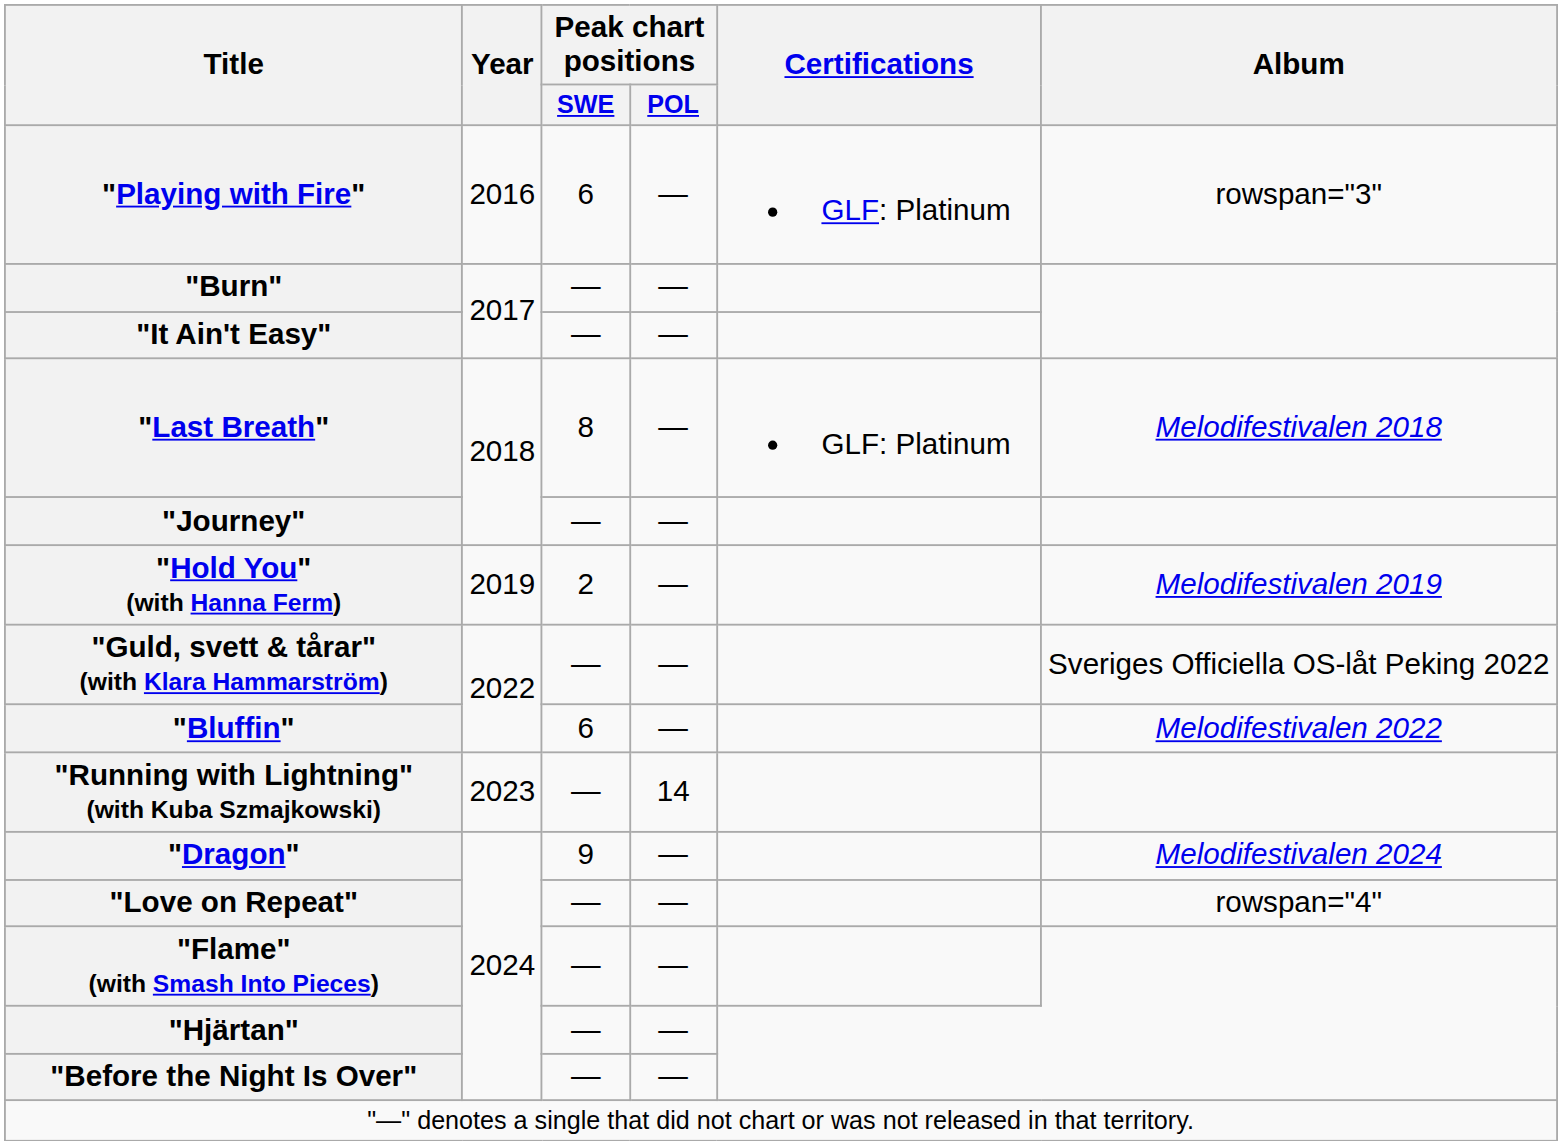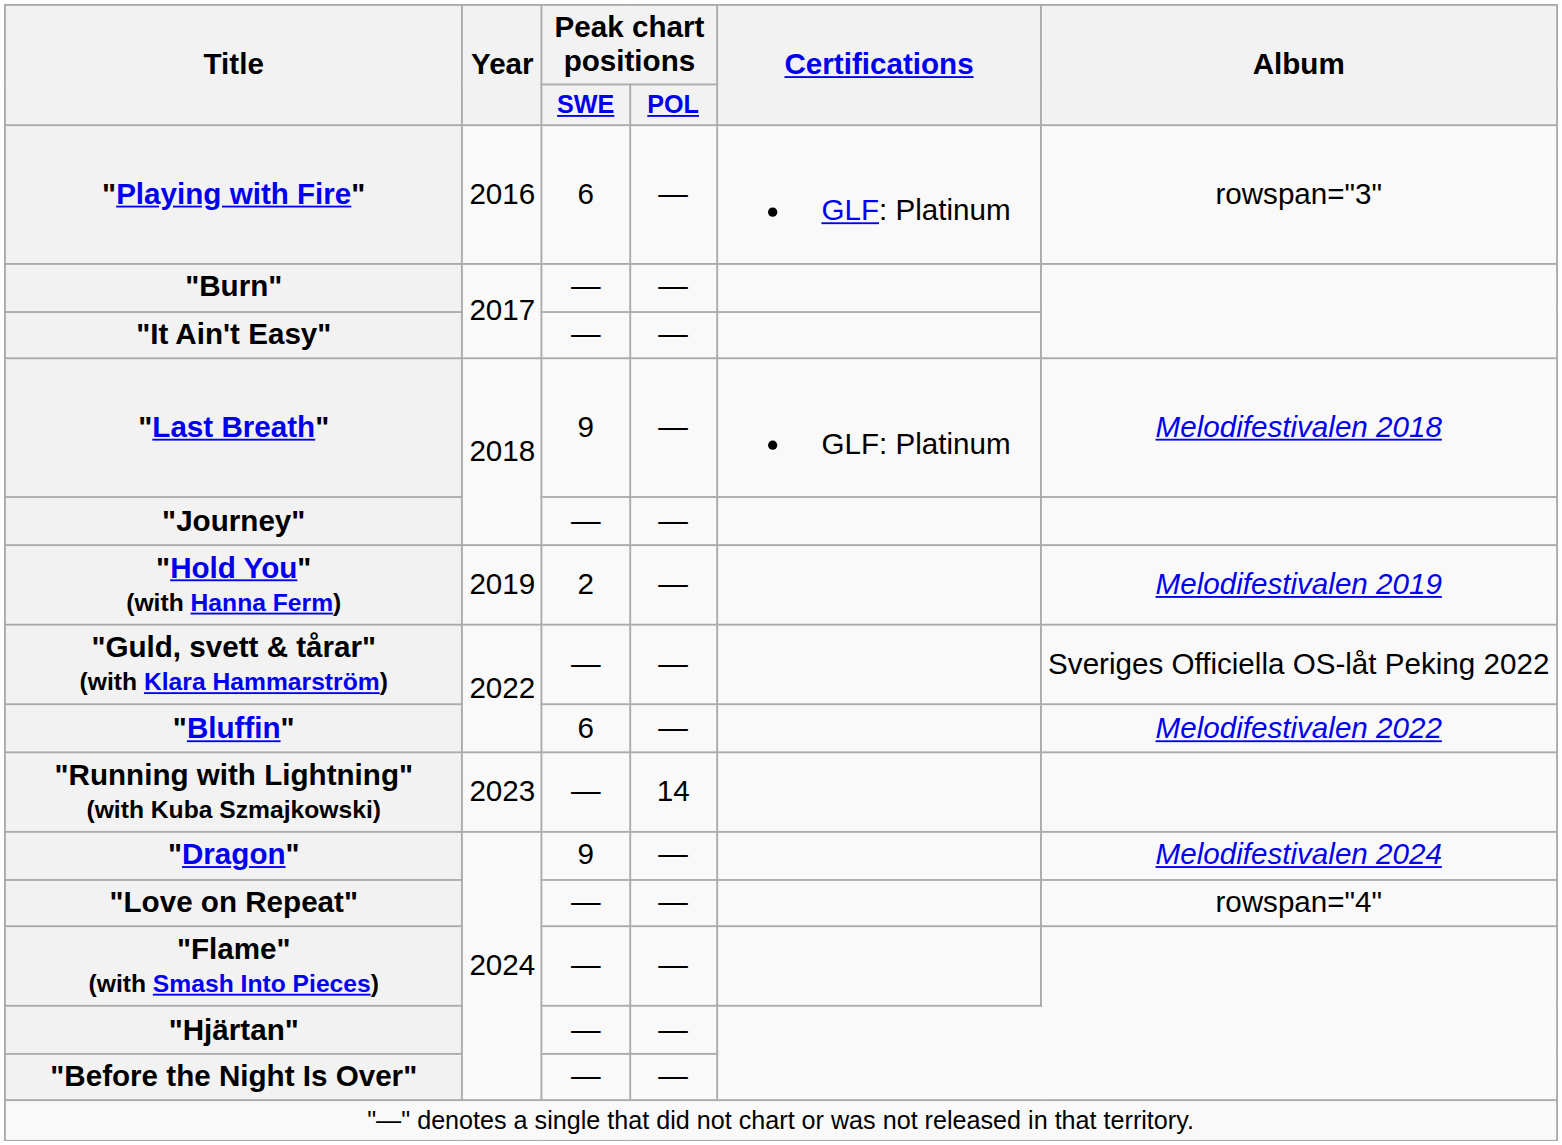(586, 427) 8 -> (586, 427) 9
